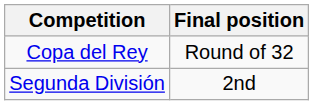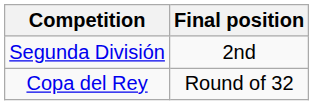rows swapped: (87, 83) <-> (87, 52)
